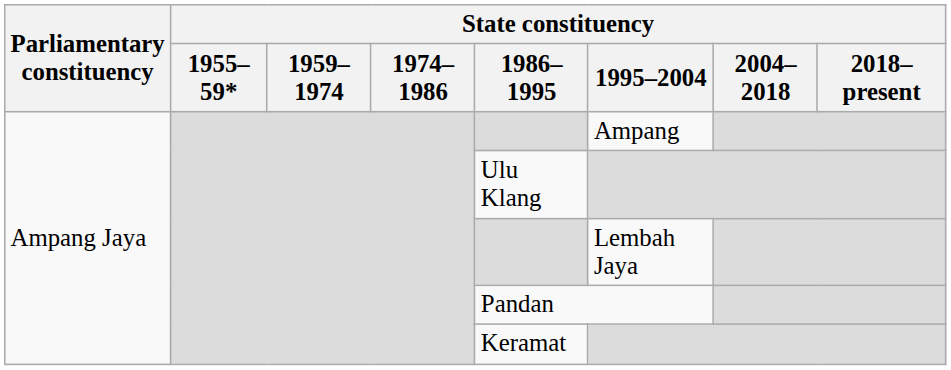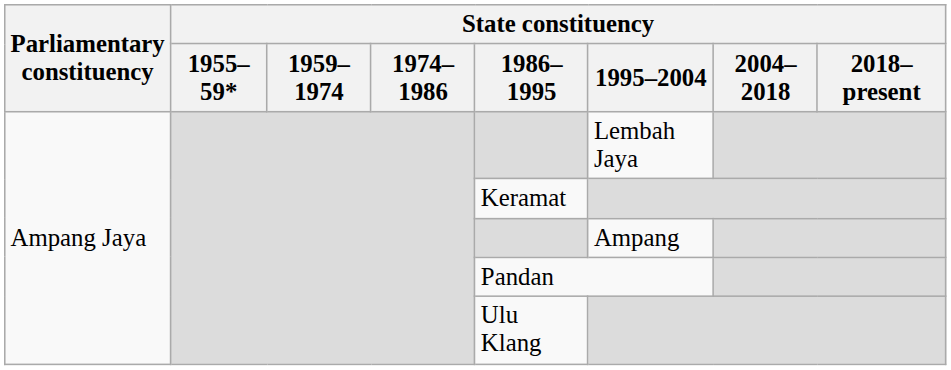(637, 130) Ampang -> (635, 144) Lembah Jaya
(511, 184) Ulu Klang -> (524, 197) Keramat
(635, 251) Lembah Jaya -> (637, 237) Ampang
(524, 343) Keramat -> (511, 329) Ulu Klang
